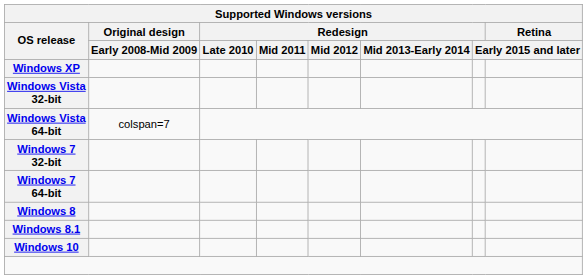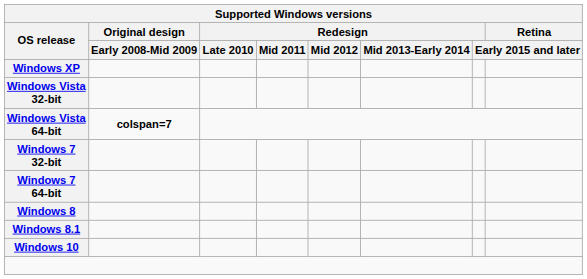(144, 124) normal -> (144, 124) bold
